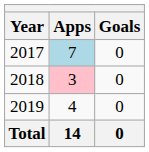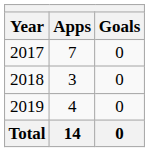(72, 52) lightblue background -> (72, 52) no background
(72, 79) pink background -> (72, 79) no background
